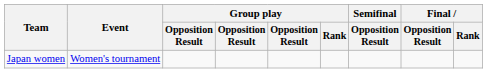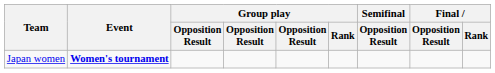(115, 59) normal -> (119, 59) bold
